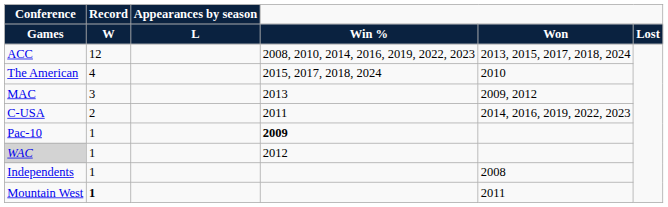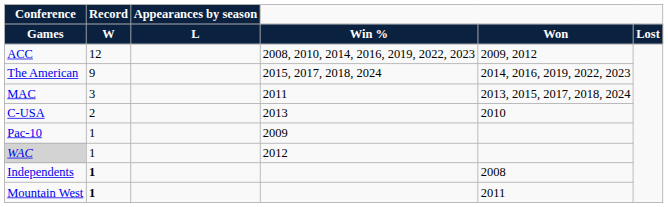(556, 53) 2013, 2015, 2017, 2018, 2024 -> (509, 53) 2009, 2012
(92, 73) 4 -> (92, 73) 9
(493, 73) 2010 -> (556, 73) 2014, 2016, 2019, 2022, 2023
(275, 93) 2013 -> (275, 93) 2011
(509, 93) 2009, 2012 -> (556, 93) 2013, 2015, 2017, 2018, 2024
(275, 113) 2011 -> (275, 113) 2013
(556, 113) 2014, 2016, 2019, 2022, 2023 -> (493, 113) 2010
(275, 133) bold -> (275, 133) normal
(92, 172) normal -> (92, 172) bold
